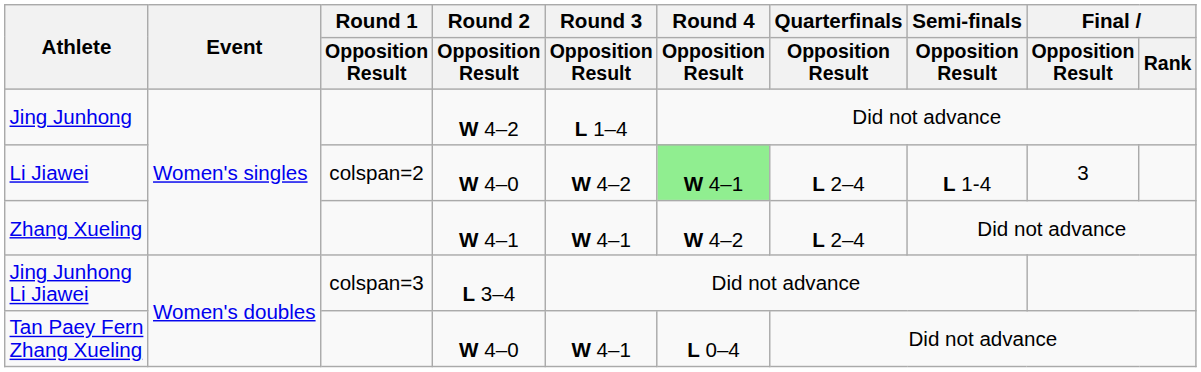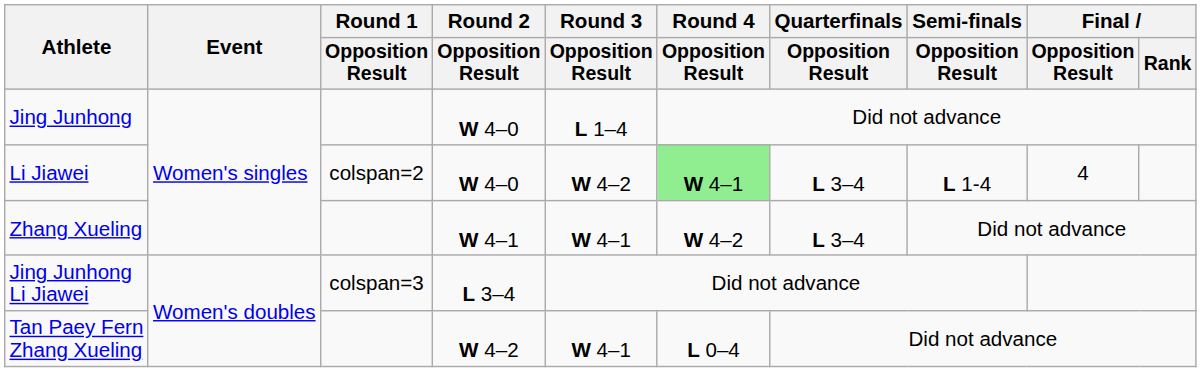(489, 129) W 4–2 -> (489, 129) W 4–0
(838, 184) L 2–4 -> (838, 184) L 3–4
(1083, 173) 3 -> (1083, 173) 4
(838, 240) L 2–4 -> (838, 240) L 3–4
(489, 351) W 4–0 -> (489, 351) W 4–2
